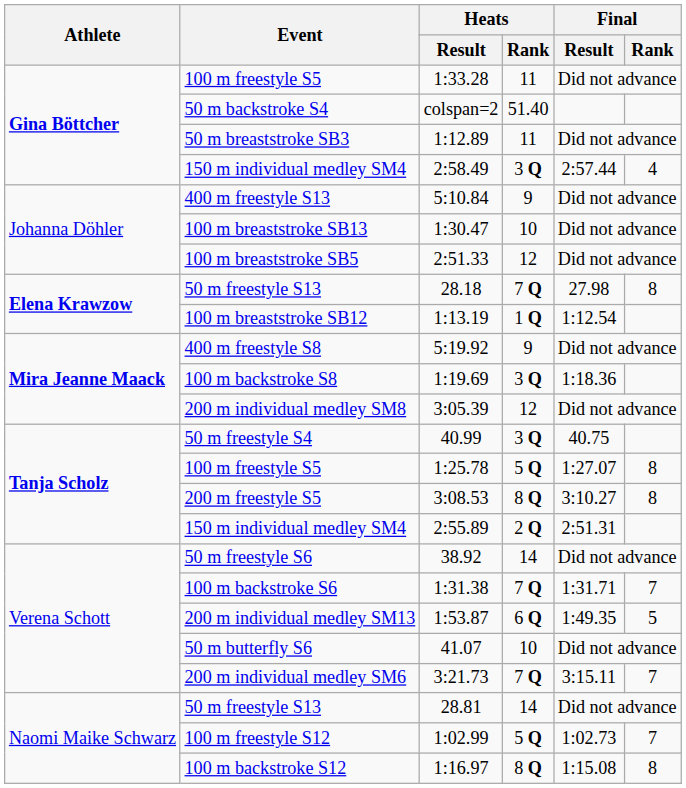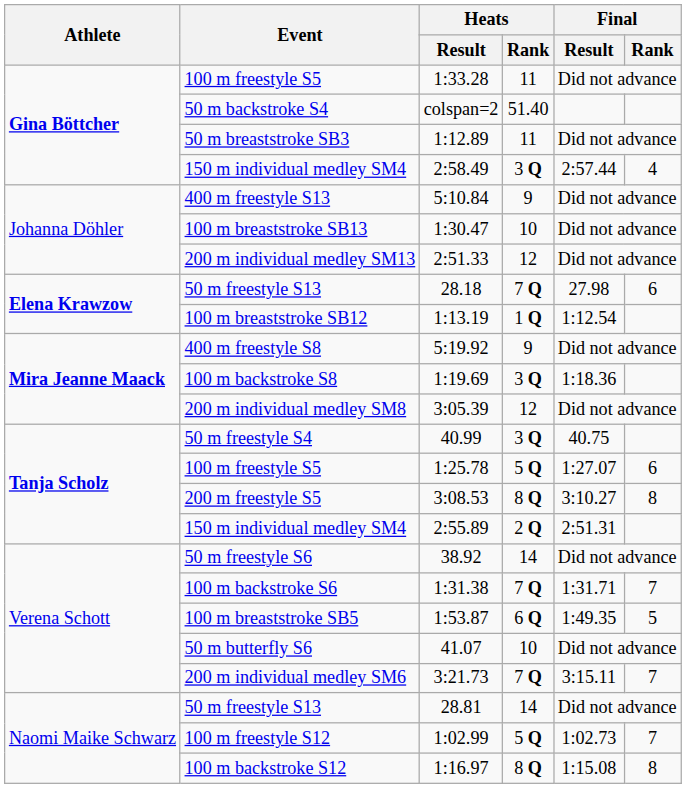(271, 259) 100 m breaststroke SB5 -> (300, 259) 200 m individual medley SM13
(653, 289) 8 -> (653, 289) 6
(653, 468) 8 -> (653, 468) 6
(300, 618) 200 m individual medley SM13 -> (271, 618) 100 m breaststroke SB5
